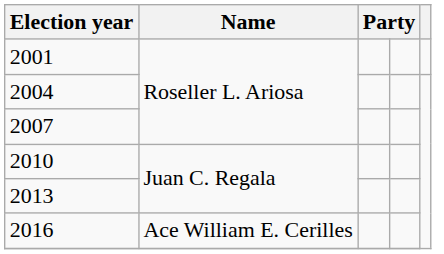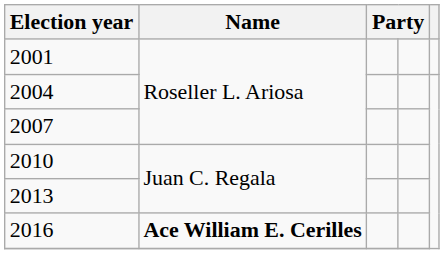(248, 230) normal -> (253, 230) bold
